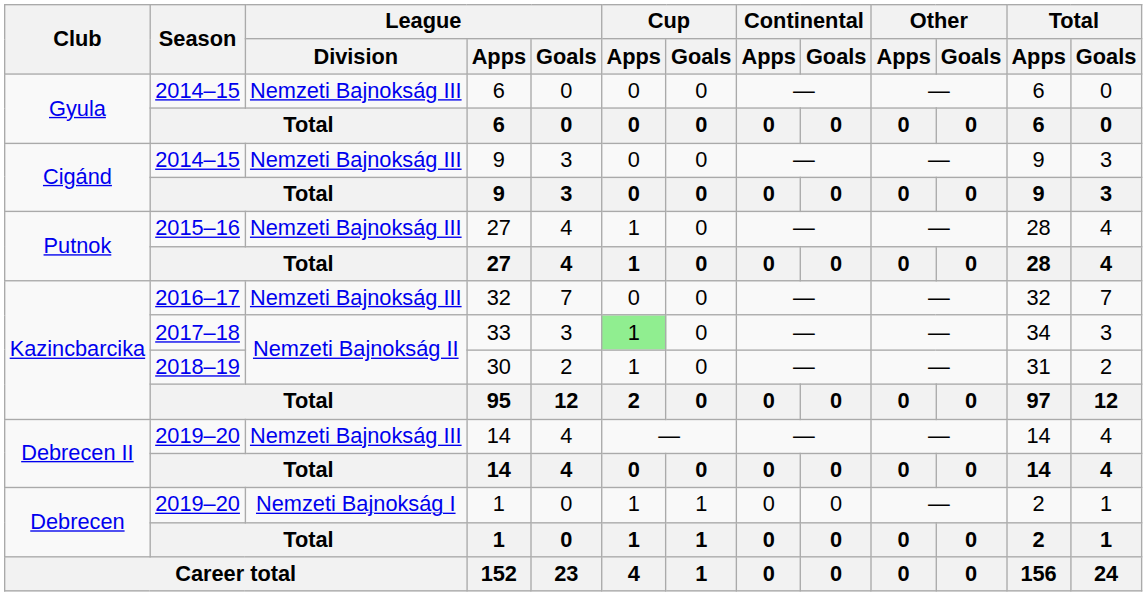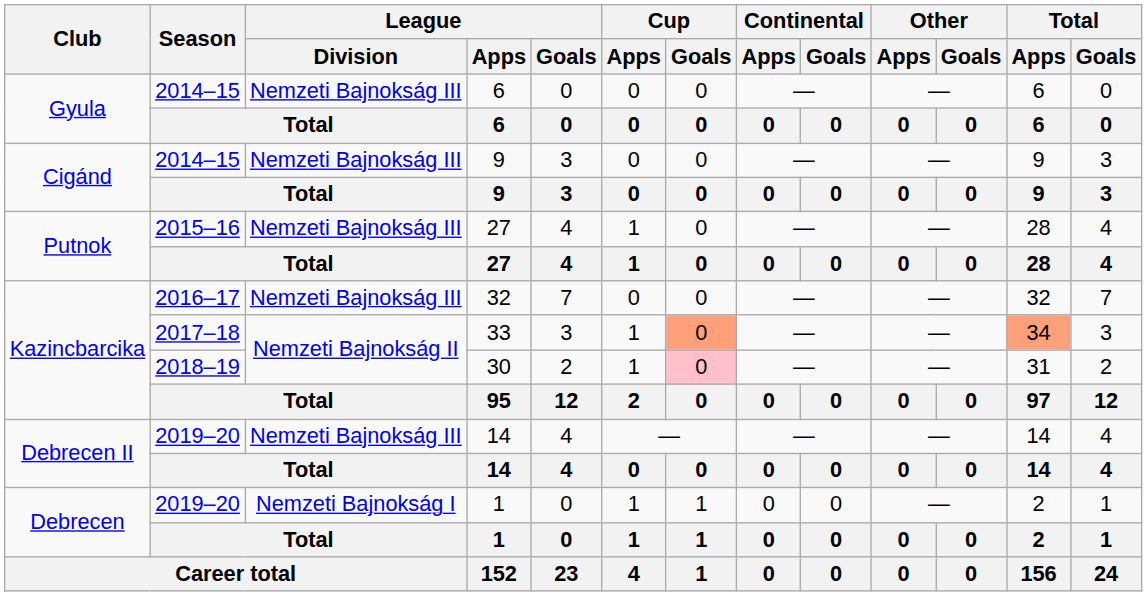(634, 332) lightgreen background -> (634, 332) no background
(701, 332) no background -> (701, 332) lightsalmon background
(1039, 332) no background -> (1039, 332) lightsalmon background
(701, 366) no background -> (701, 366) pink background
